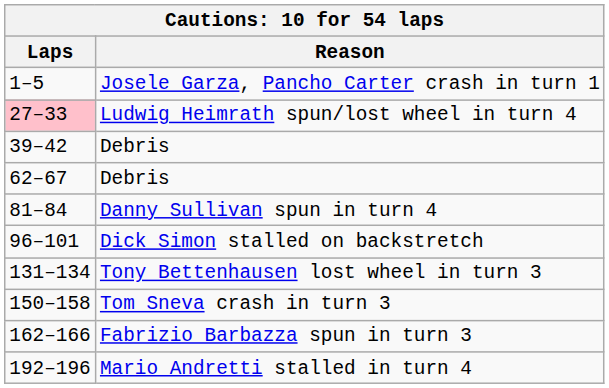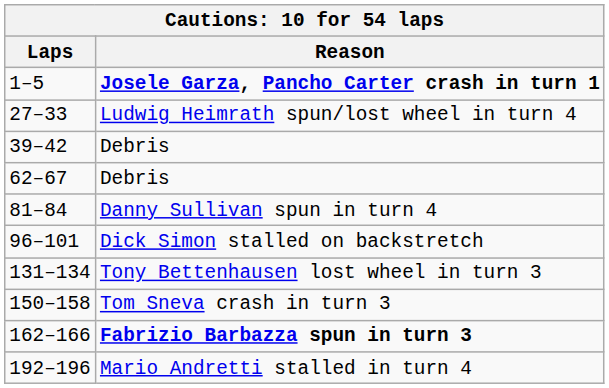(350, 84) normal -> (350, 84) bold
(38, 115) pink background -> (38, 115) no background
(286, 336) normal -> (286, 336) bold
